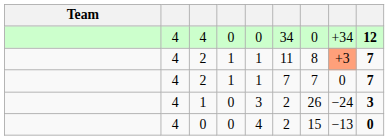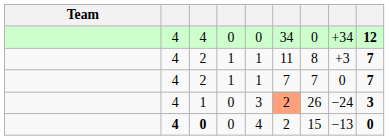(342, 59) lightsalmon background -> (342, 59) no background
(287, 102) no background -> (287, 102) lightsalmon background
(175, 124) normal -> (175, 124) bold
(203, 124) normal -> (203, 124) bold
